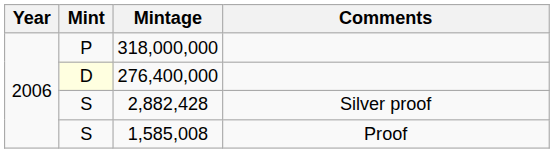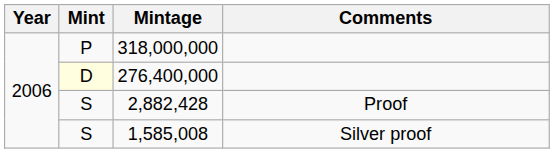(386, 104) Silver proof -> (386, 104) Proof
(386, 133) Proof -> (386, 133) Silver proof
